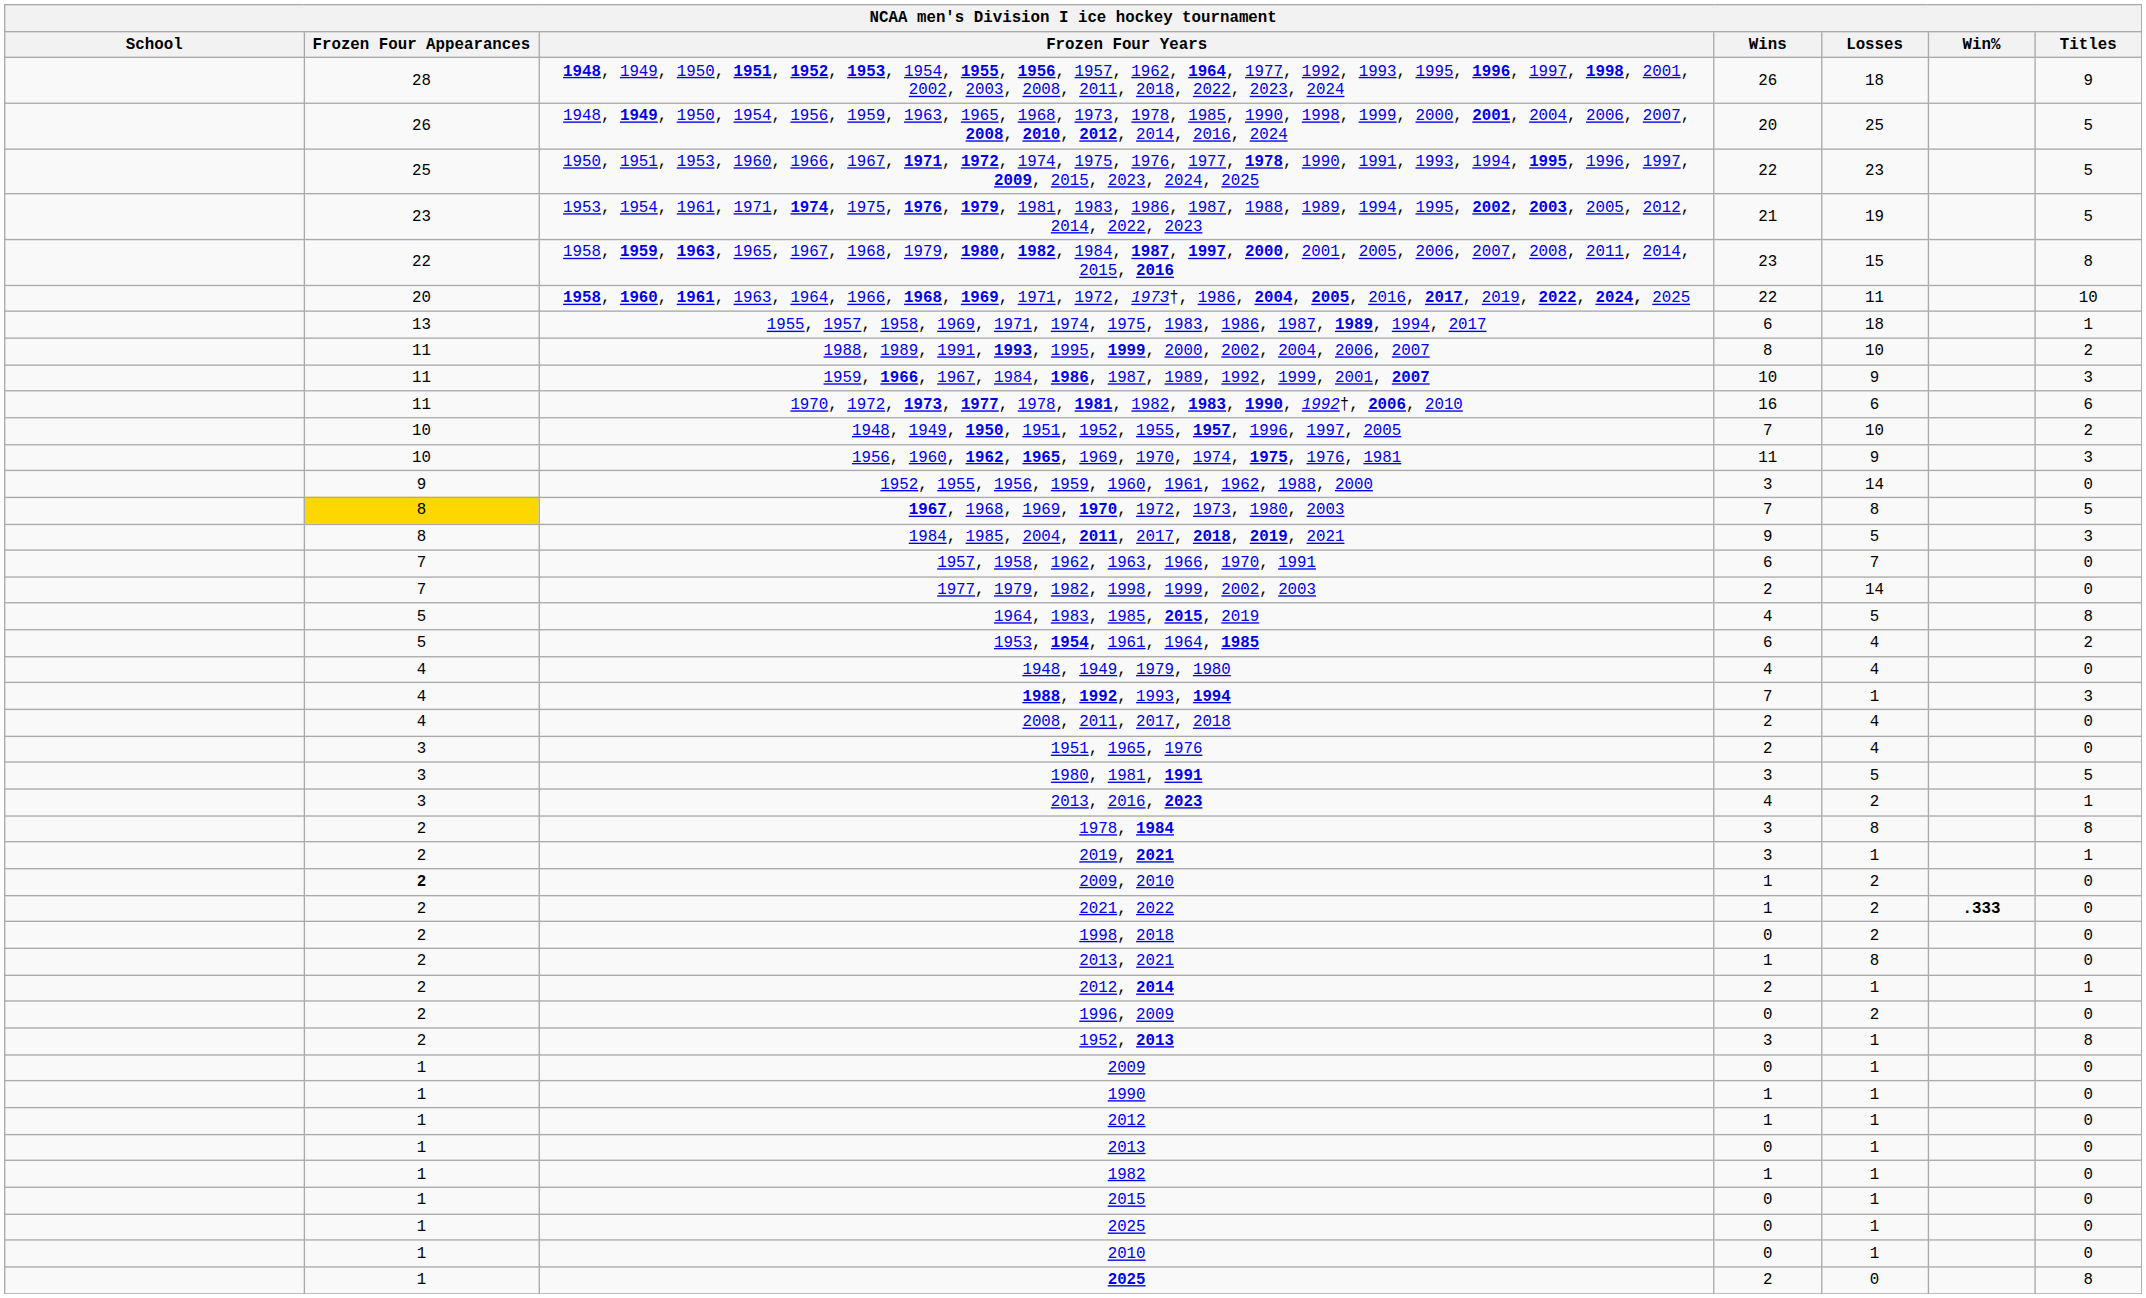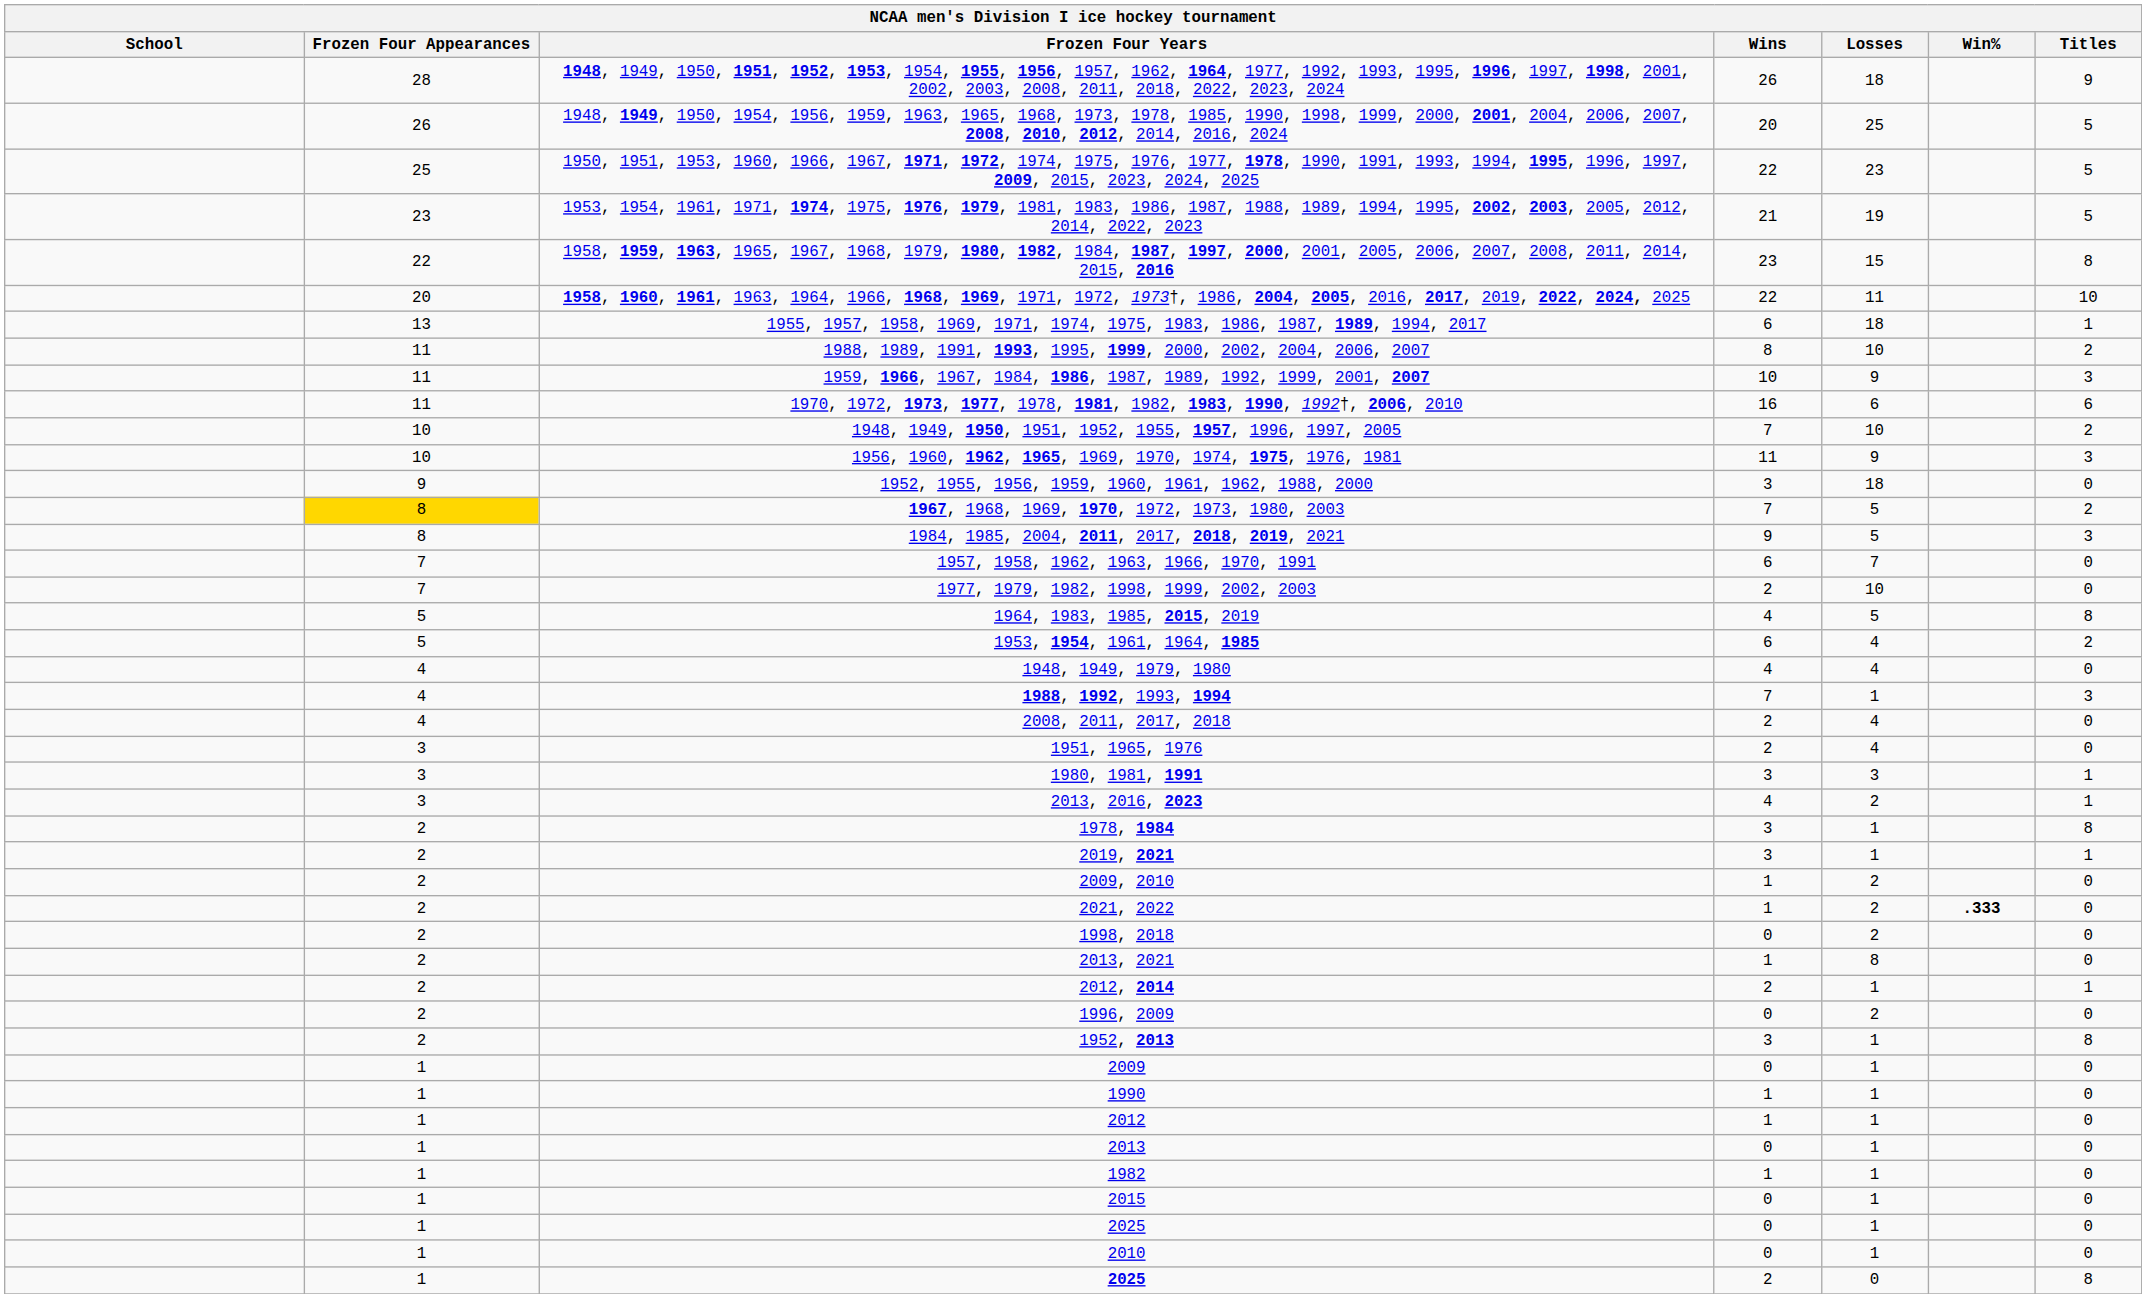(1875, 484) 14 -> (1875, 484) 18
(1875, 510) 8 -> (1875, 510) 5
(2088, 510) 5 -> (2088, 510) 2
(1875, 590) 14 -> (1875, 590) 10
(1875, 776) 5 -> (1875, 776) 3
(2088, 776) 5 -> (2088, 776) 1
(1875, 829) 8 -> (1875, 829) 1
(421, 882) bold -> (421, 882) normal
